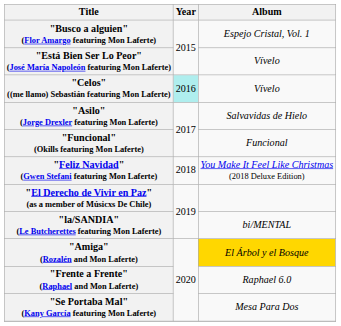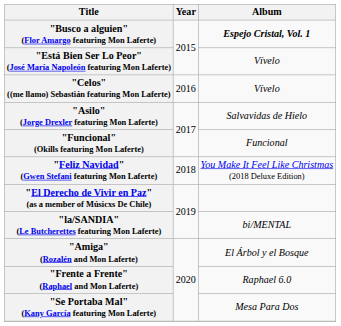(267, 34) normal -> (267, 34) bold
(186, 88) paleturquoise background -> (186, 88) no background
(267, 252) gold background -> (267, 252) no background
